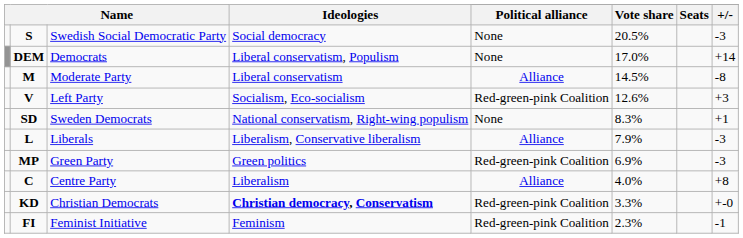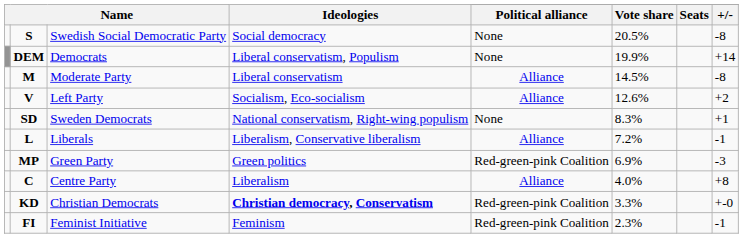(720, 35) -3 -> (720, 35) -8
(632, 56) 17.0% -> (632, 56) 19.9%
(542, 98) Red-green-pink Coalition -> (542, 98) Alliance
(722, 98) +3 -> (722, 98) +2
(629, 139) 7.9% -> (629, 139) 7.2%
(720, 139) -3 -> (720, 139) -1
